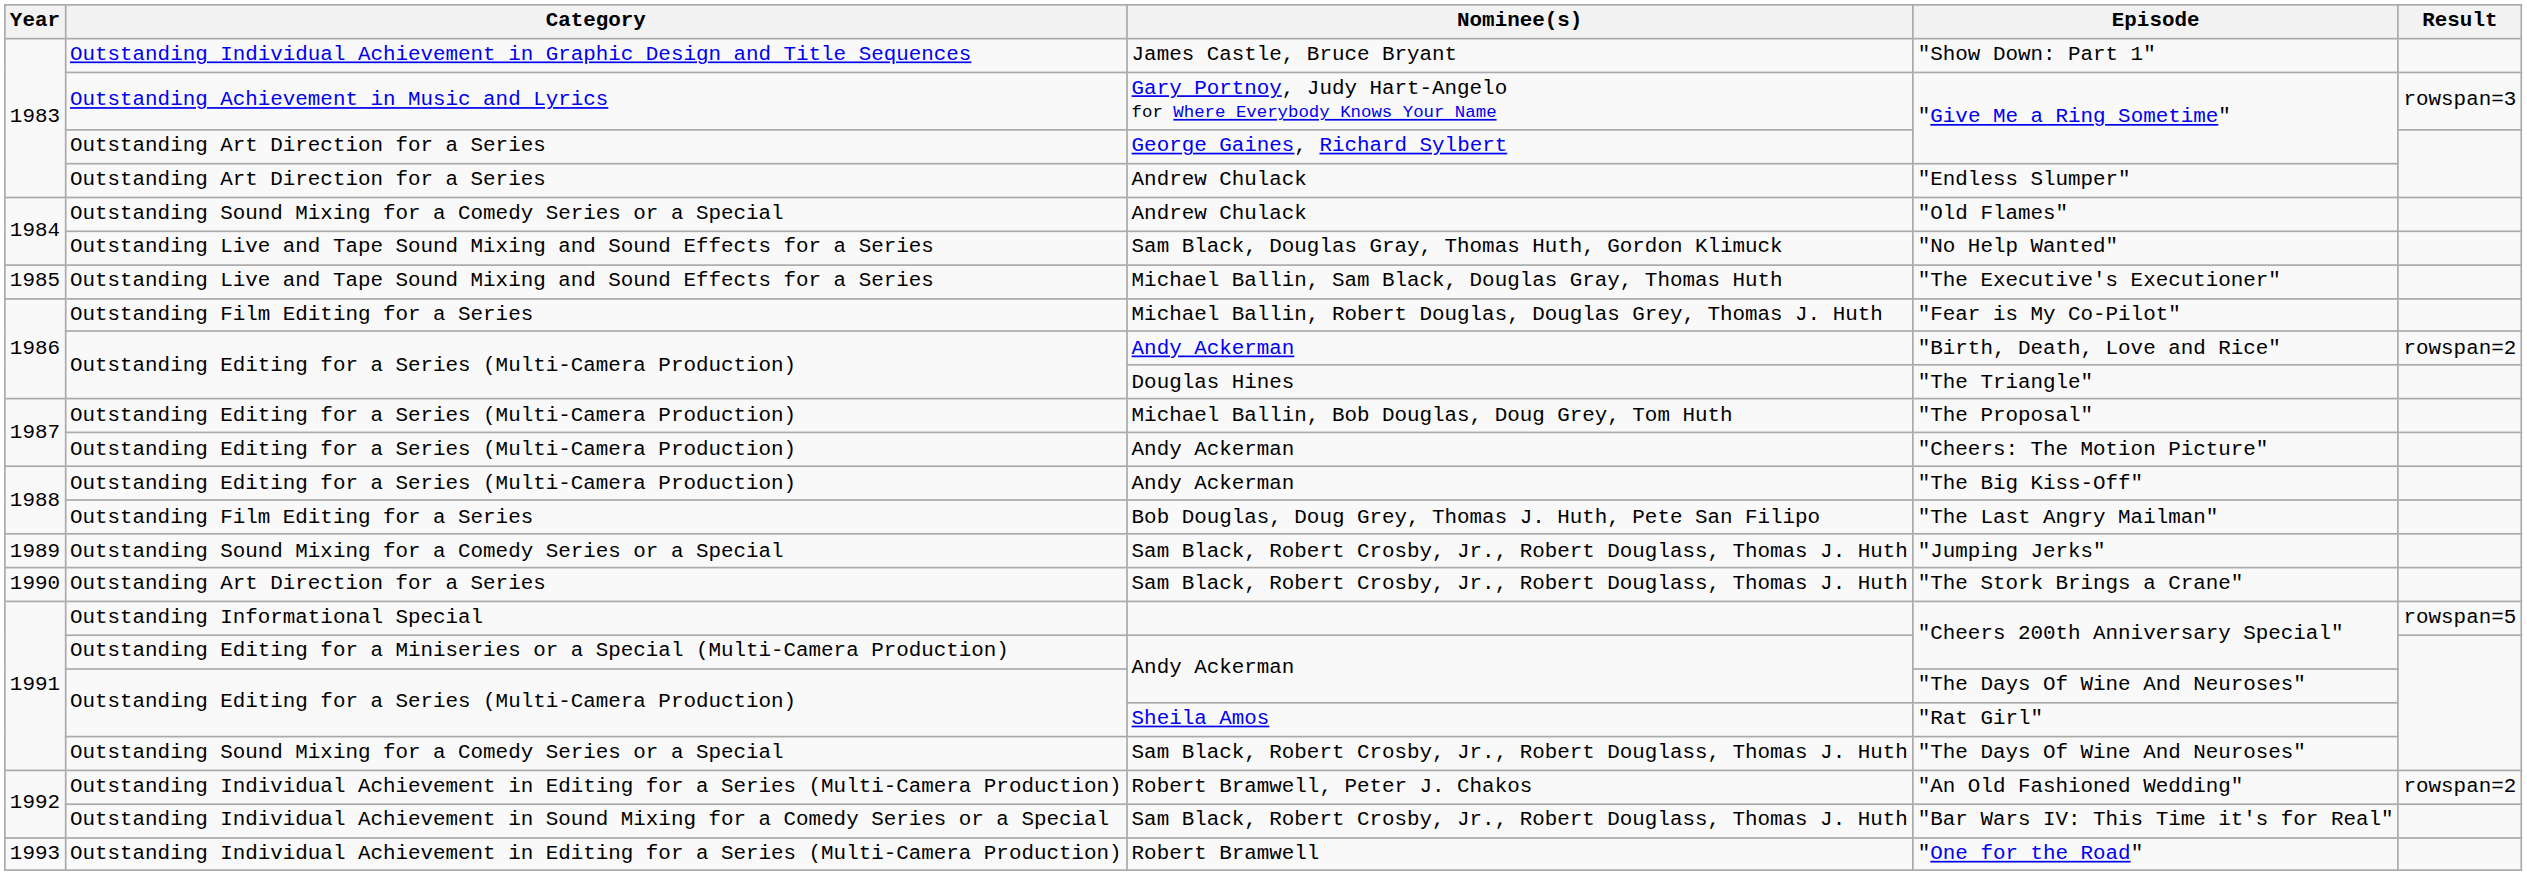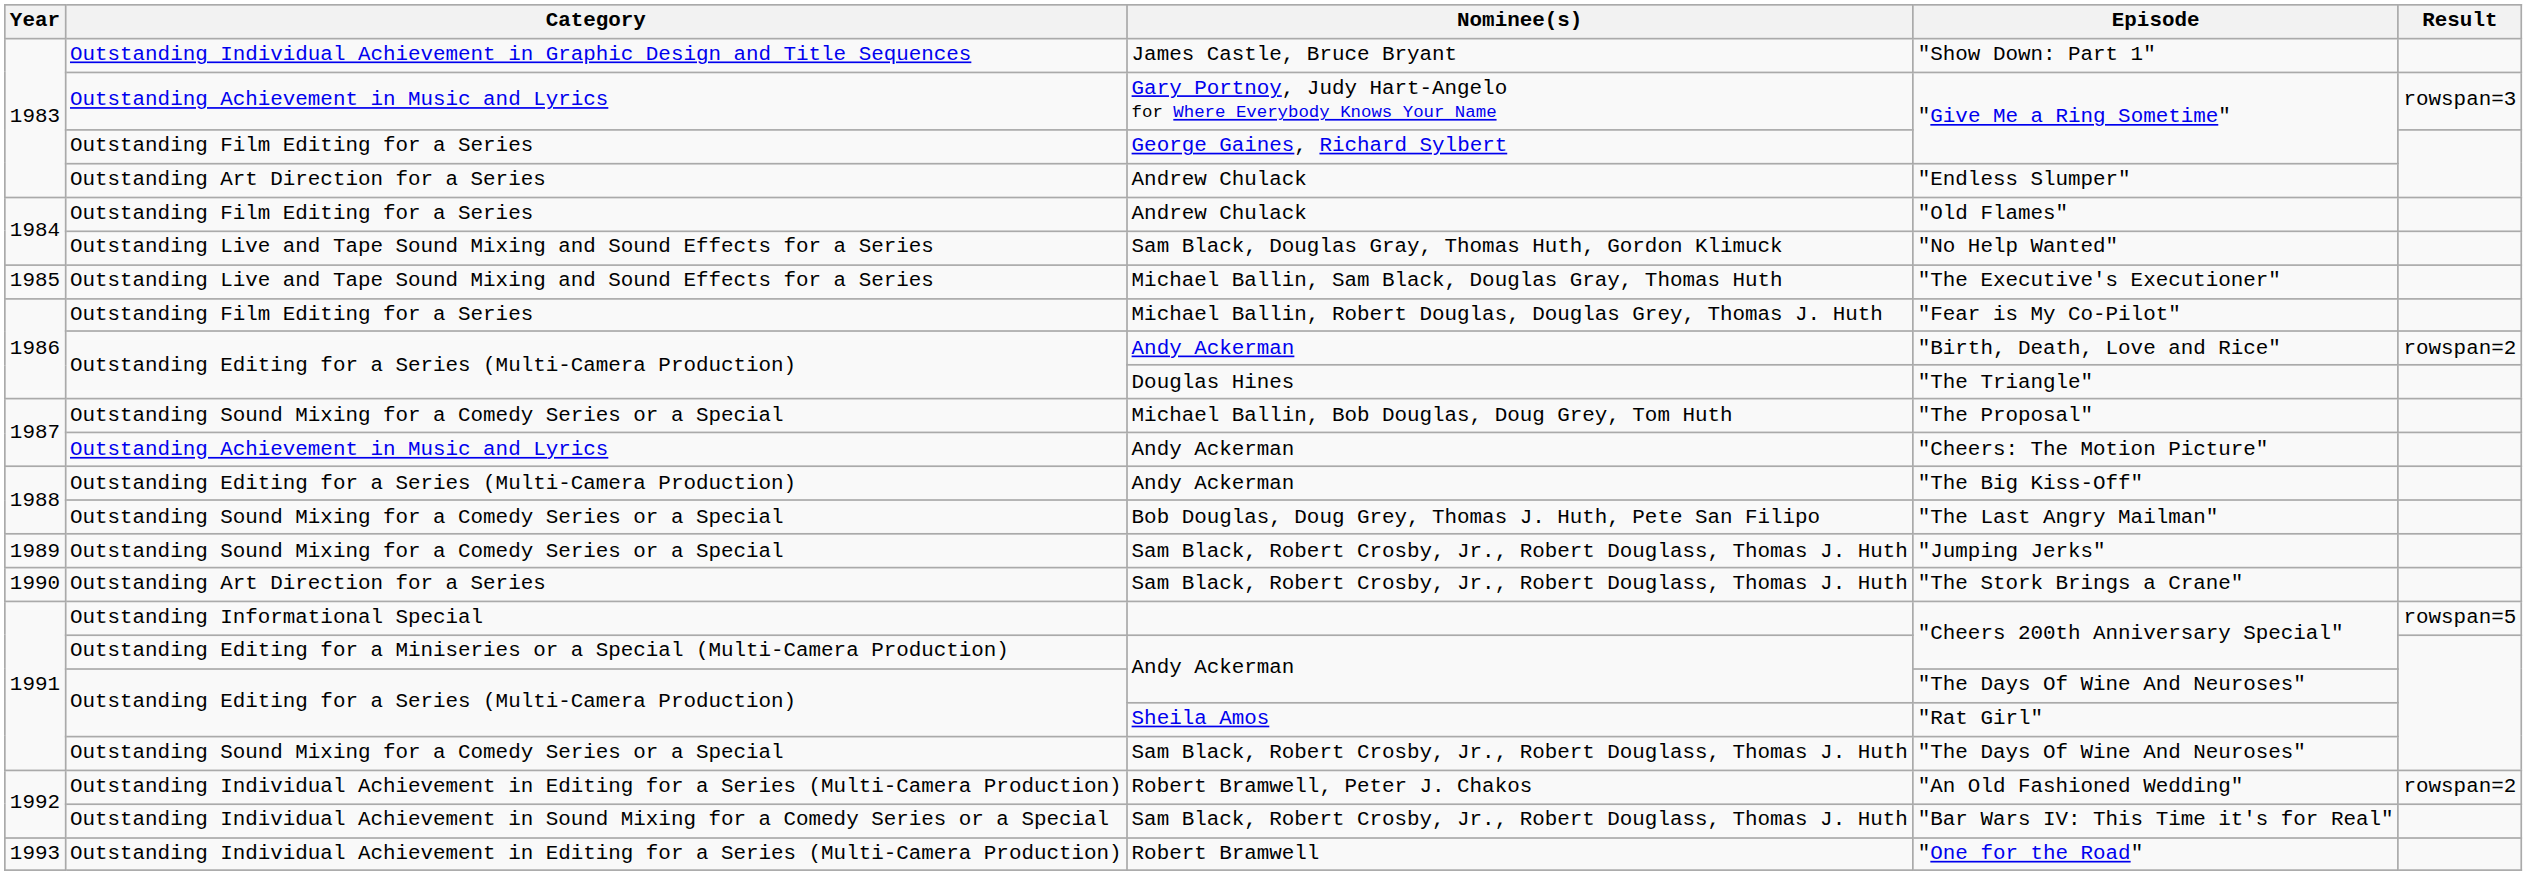(308, 147) Outstanding Art Direction for a Series -> (302, 147) Outstanding Film Editing for a Series
(427, 214) Outstanding Sound Mixing for a Comedy Series or a Special -> (302, 214) Outstanding Film Editing for a Series
(433, 416) Outstanding Editing for a Series (Multi-Camera Production) -> (427, 416) Outstanding Sound Mixing for a Comedy Series or a Special
(433, 450) Outstanding Editing for a Series (Multi-Camera Production) -> (339, 450) Outstanding Achievement in Music and Lyrics
(302, 517) Outstanding Film Editing for a Series -> (427, 517) Outstanding Sound Mixing for a Comedy Series or a Special
